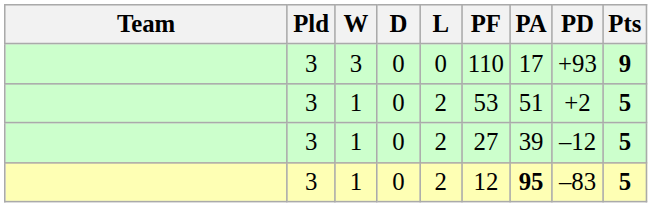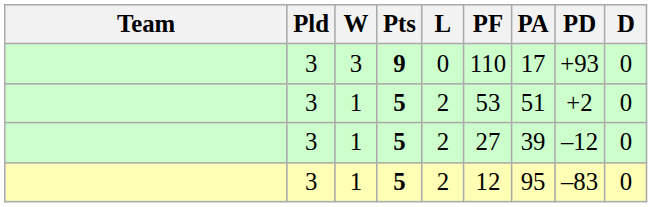columns swapped: (398, 24) <-> (625, 24)
(531, 181) bold -> (533, 181) normal
